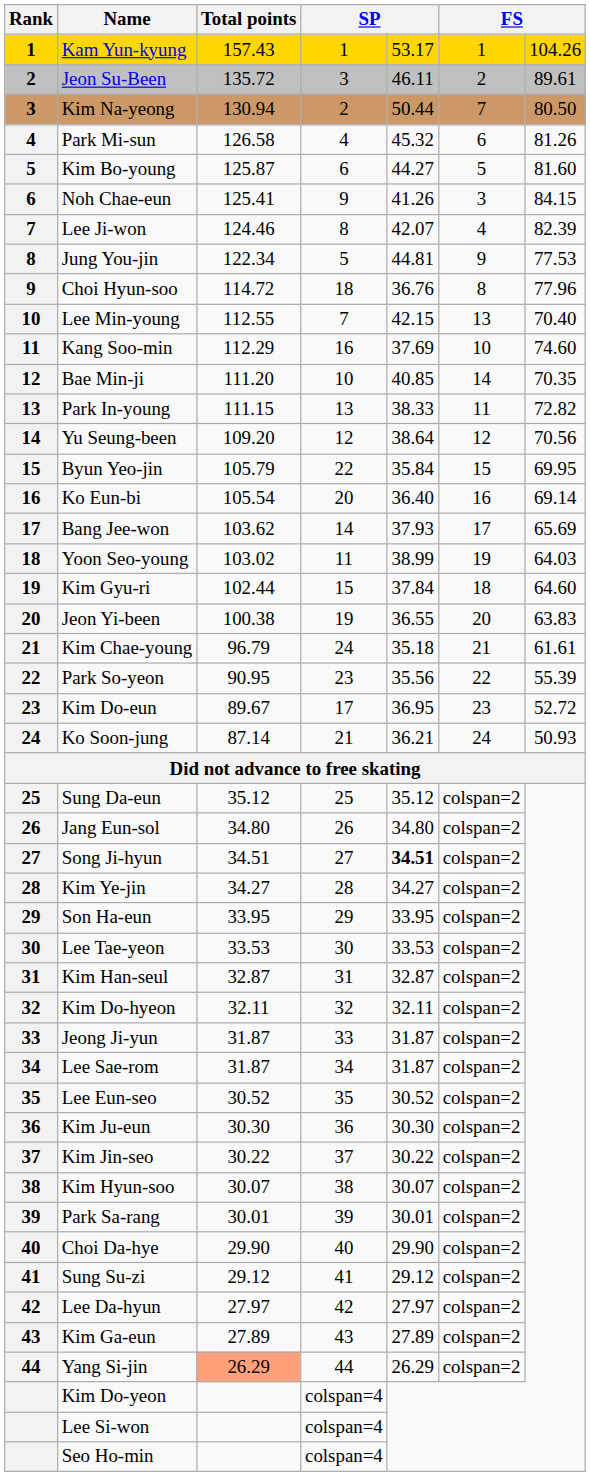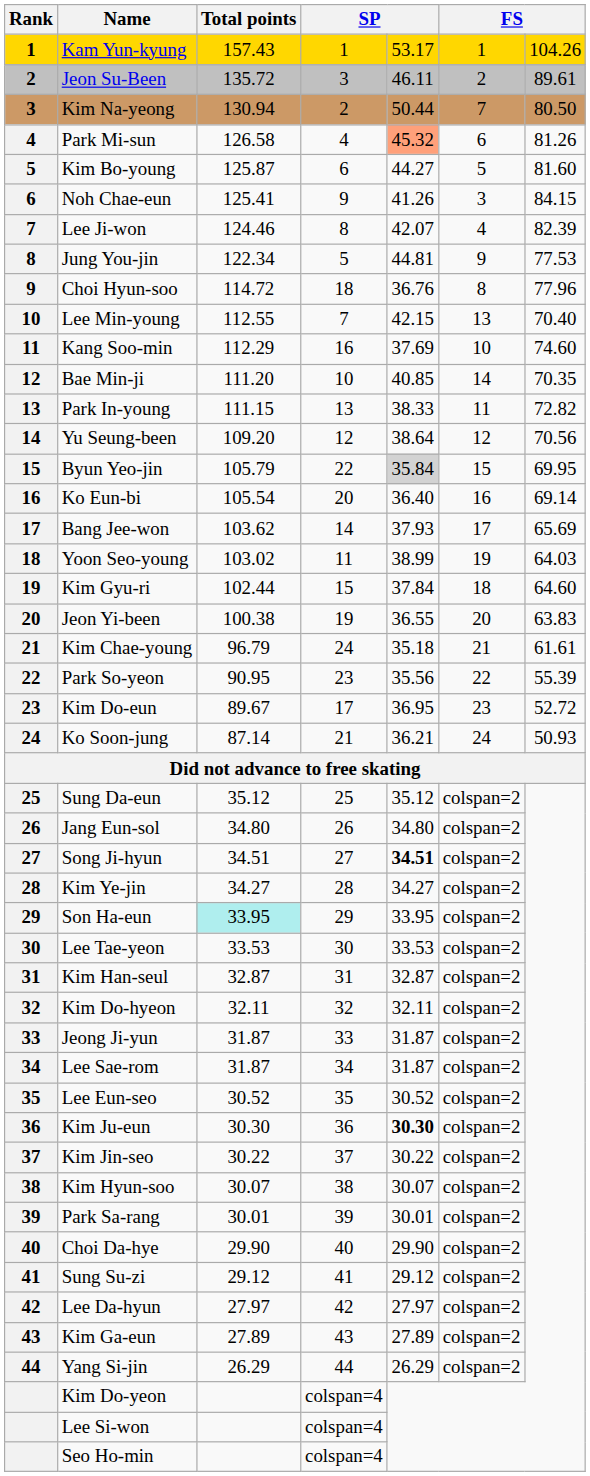(413, 139) no background -> (413, 139) lightsalmon background
(413, 468) no background -> (413, 468) lightgrey background
(249, 917) no background -> (249, 917) paleturquoise background
(413, 1127) normal -> (413, 1127) bold
(249, 1366) lightsalmon background -> (249, 1366) no background
